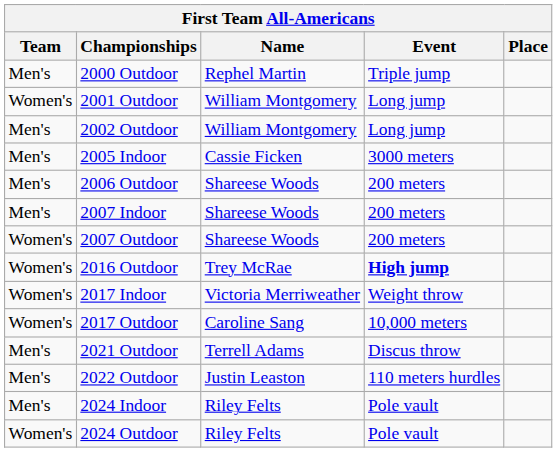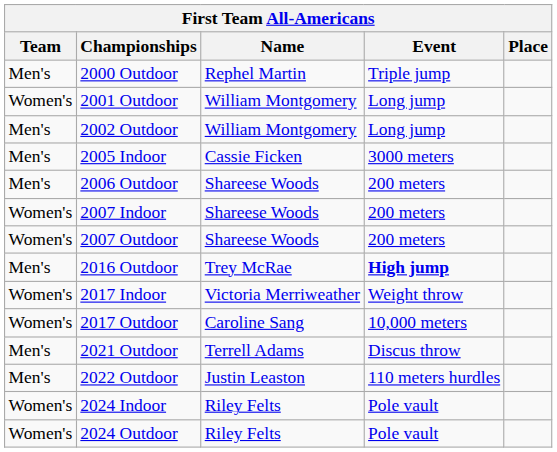(30, 211) Men's -> (40, 211) Women's
(40, 267) Women's -> (30, 267) Men's
(30, 405) Men's -> (40, 405) Women's
